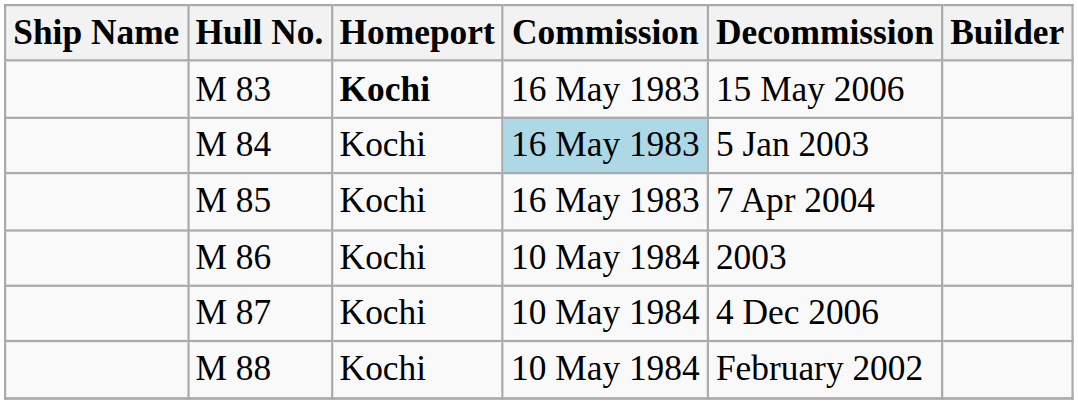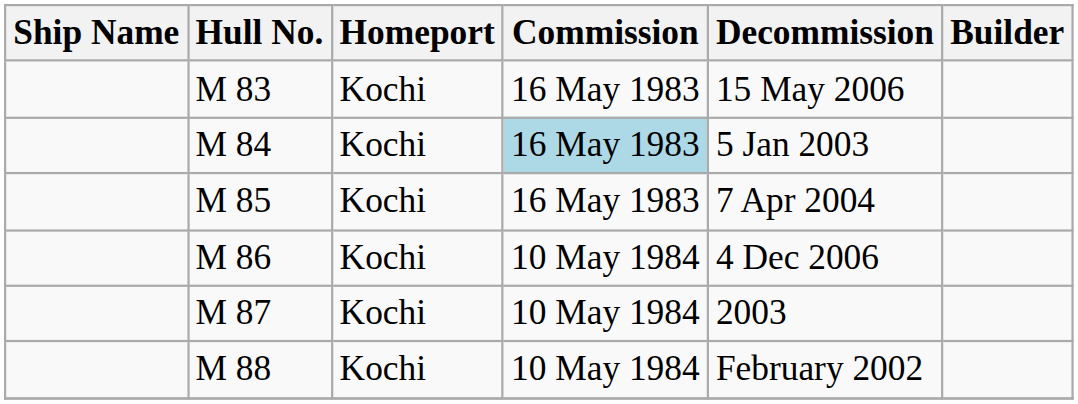(385, 88) bold -> (383, 88) normal
(751, 256) 2003 -> (797, 256) 4 Dec 2006
(797, 312) 4 Dec 2006 -> (751, 312) 2003
